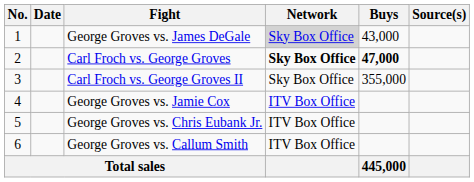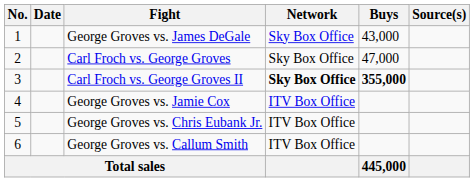(311, 36) lightgrey background -> (311, 36) no background
(312, 58) bold -> (311, 58) normal
(380, 58) bold -> (380, 58) normal
(311, 79) normal -> (312, 79) bold
(384, 79) normal -> (384, 79) bold
